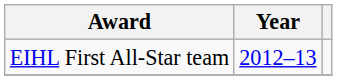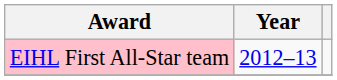(119, 57) no background -> (119, 57) pink background
